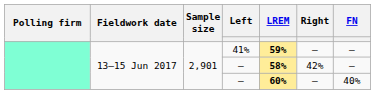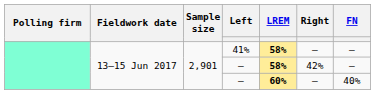(278, 49) 59% -> (278, 49) 58%
